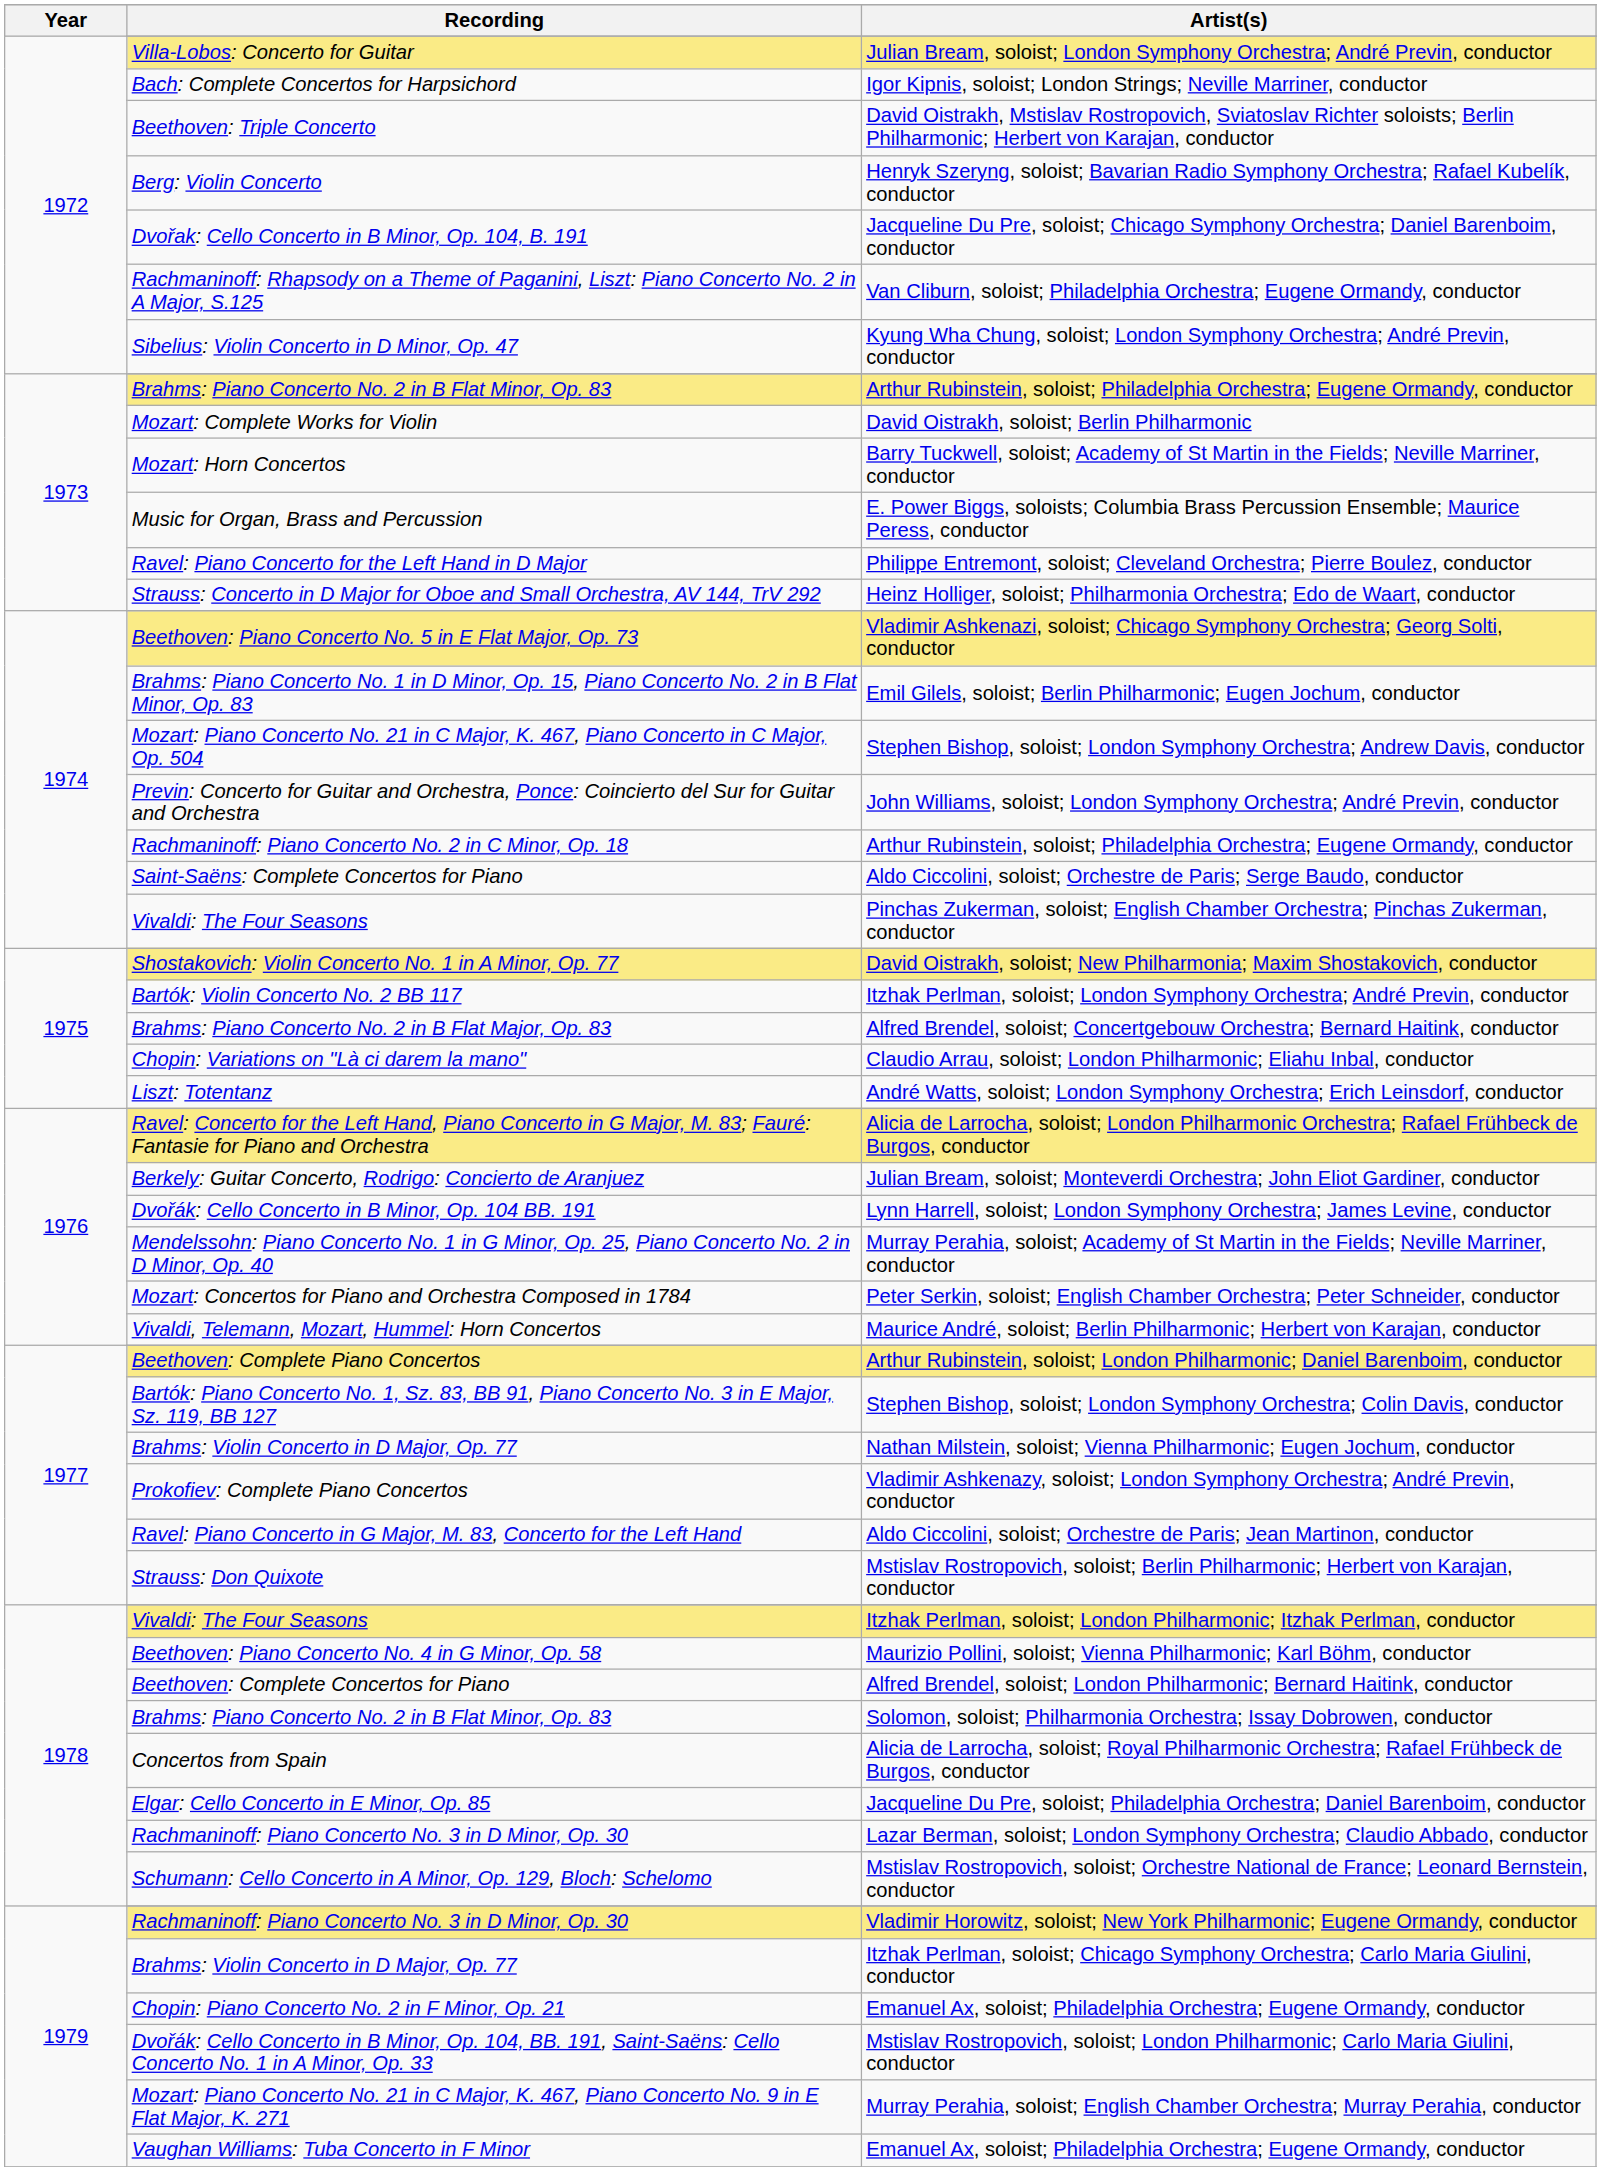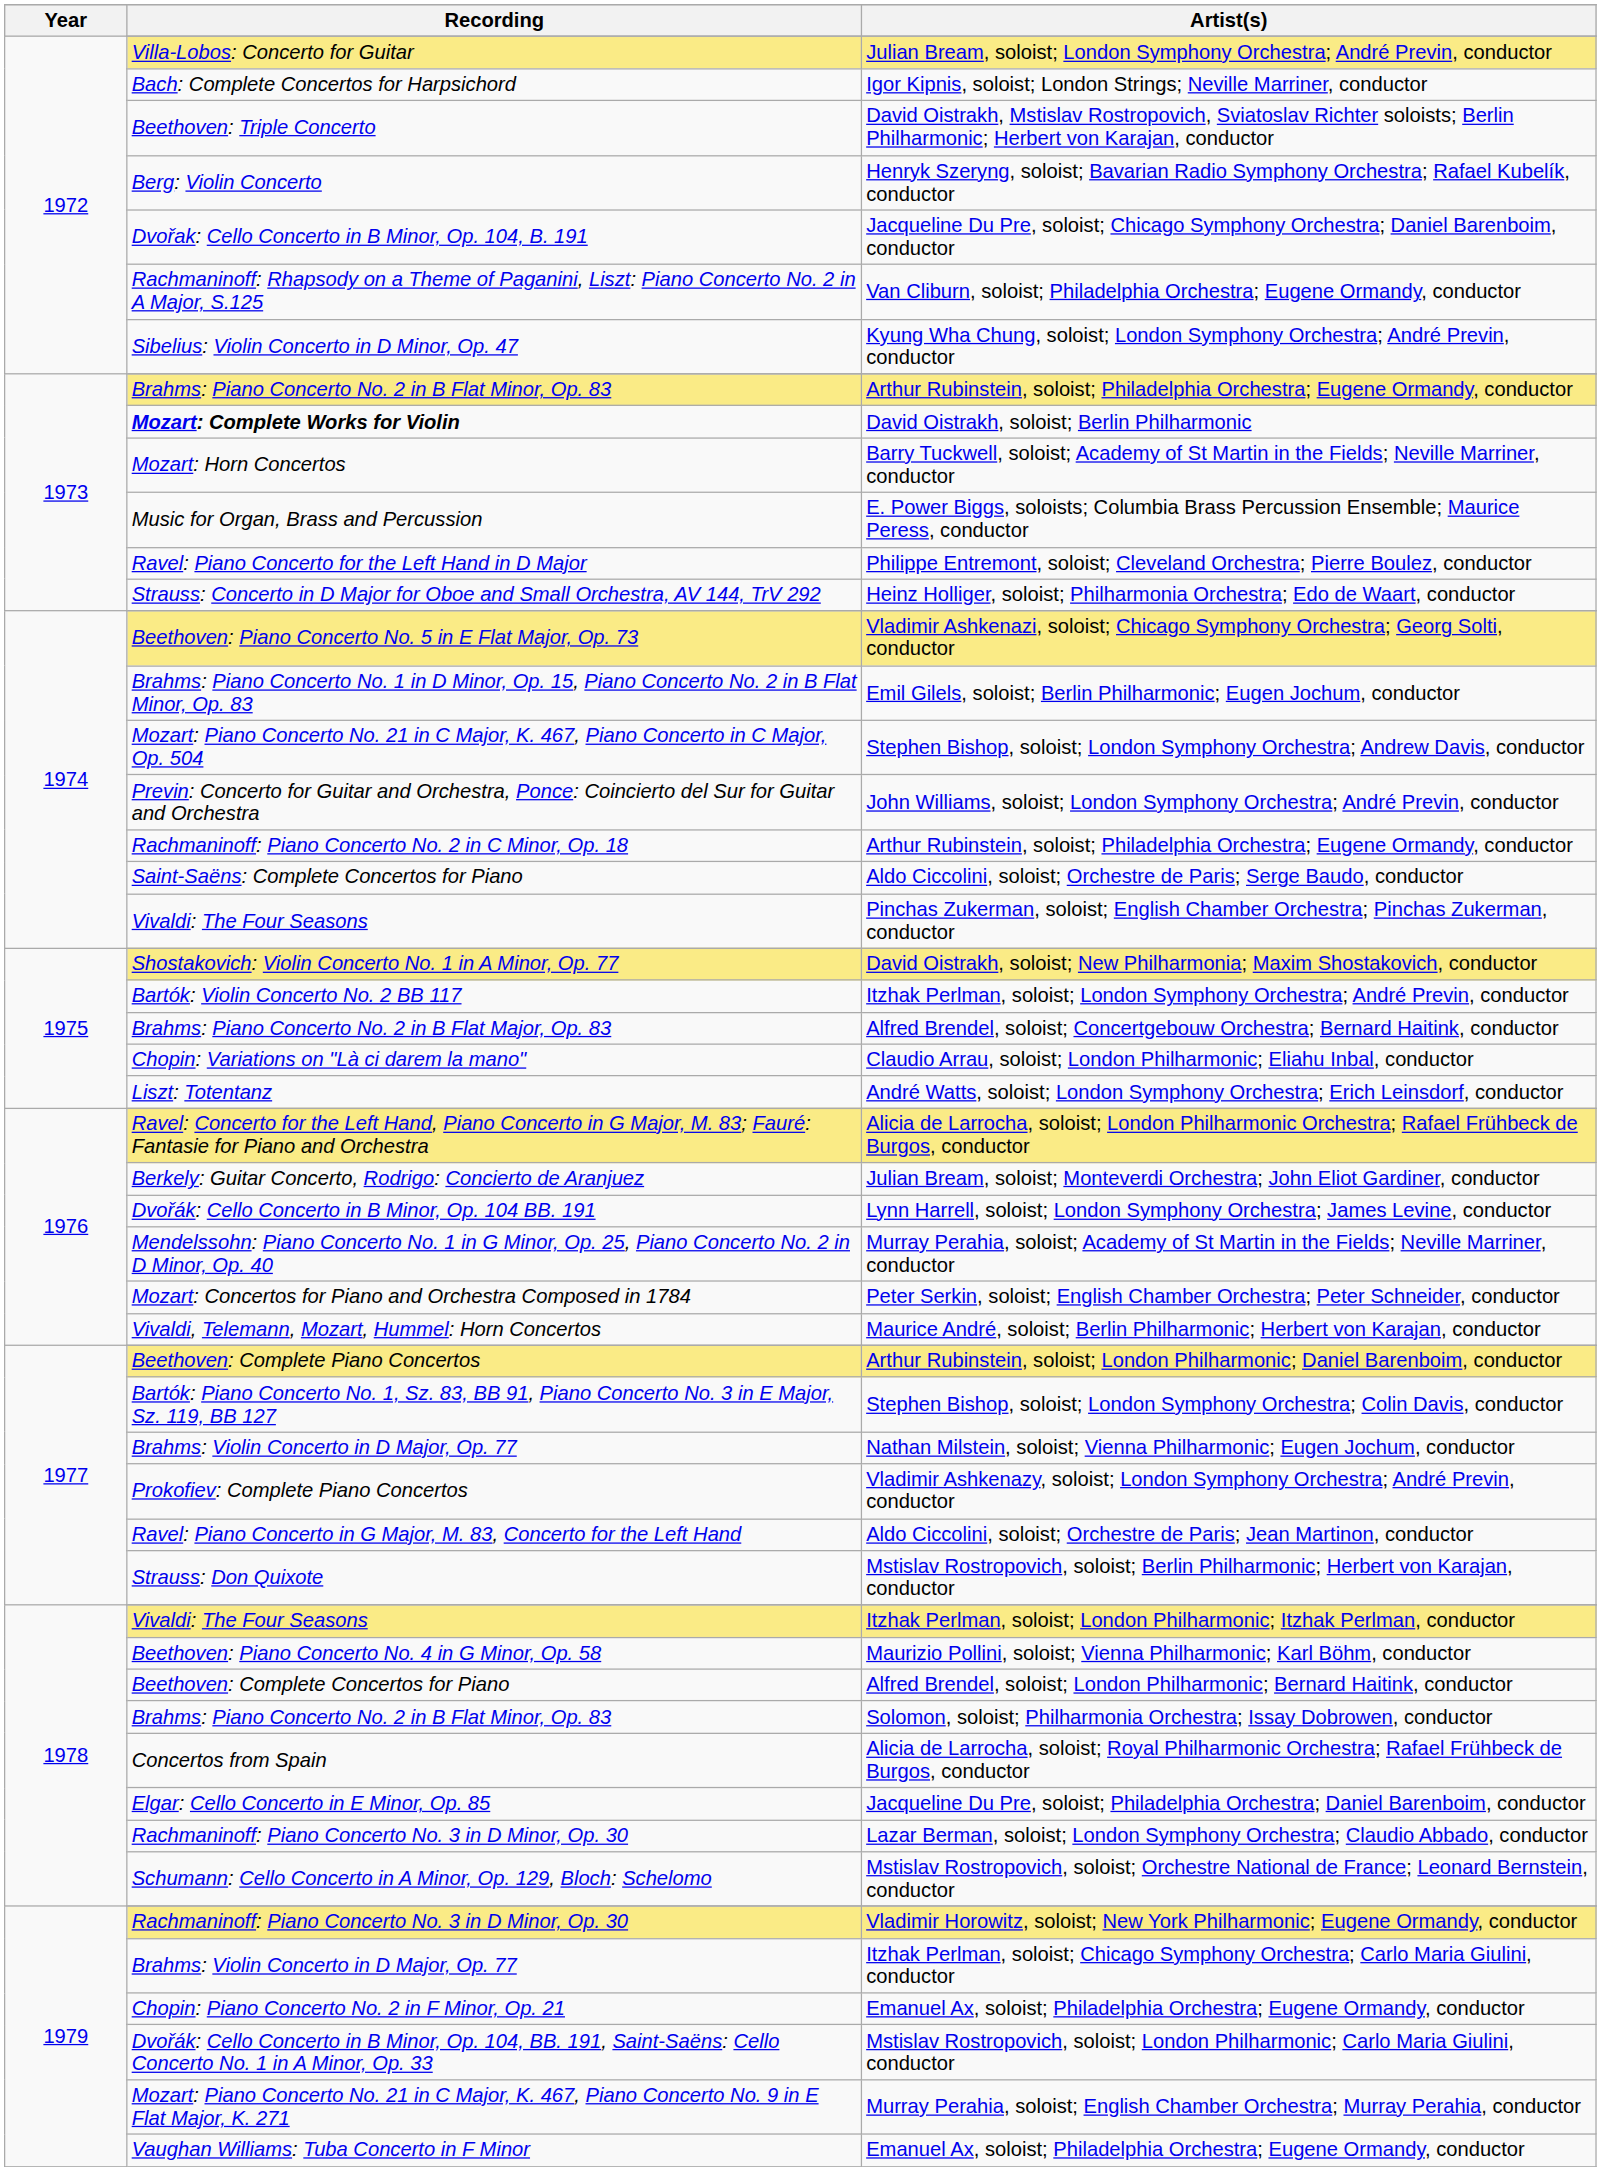(284, 421) normal -> (296, 421) bold
